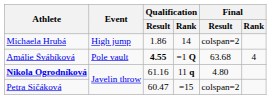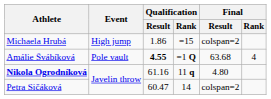(186, 42) 14 -> (186, 42) =15
(186, 87) =15 -> (186, 87) 14
